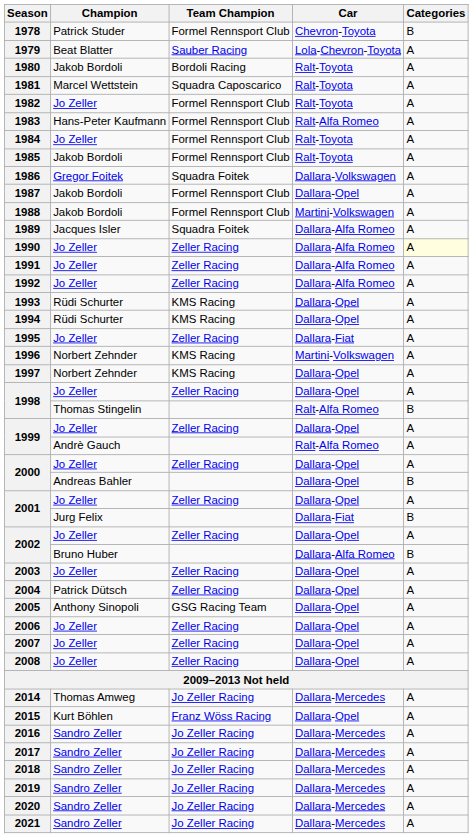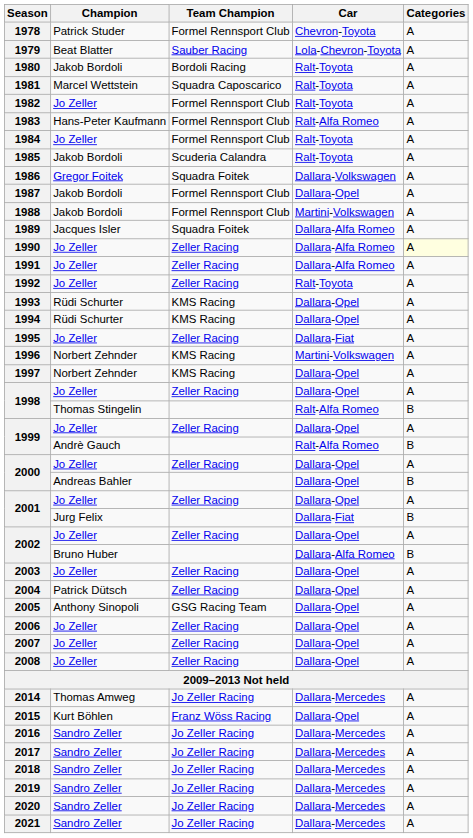(410, 31) B -> (410, 31) A
(231, 157) Formel Rennsport Club -> (219, 157) Scuderia Calandra
(345, 283) Dallara-Alfa Romeo -> (324, 283) Ralt-Toyota
(410, 445) A -> (410, 445) B
